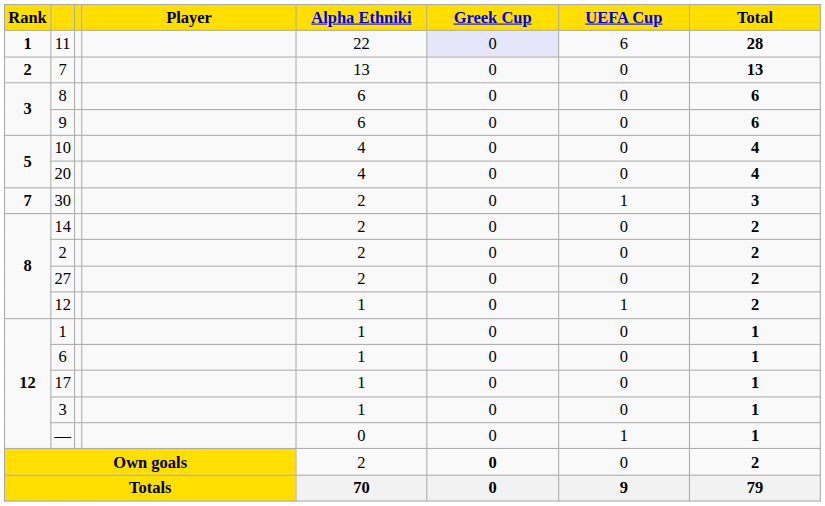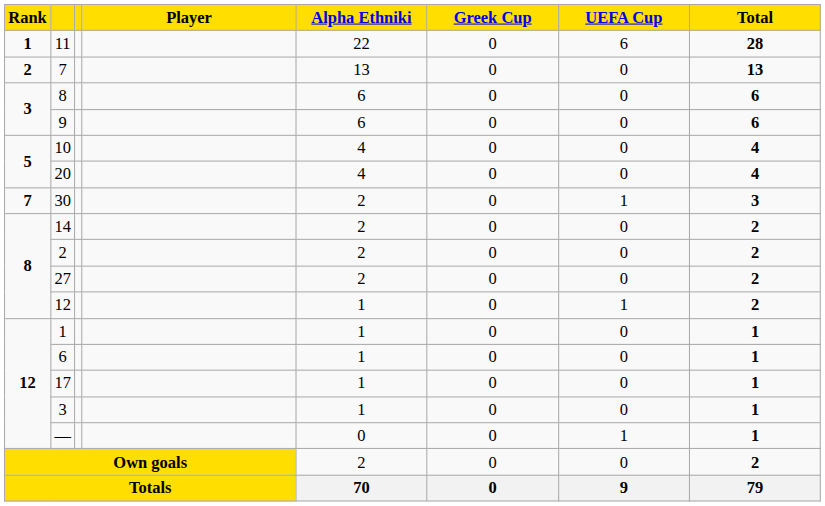(493, 43) lavender background -> (493, 43) no background
(493, 461) bold -> (493, 461) normal
